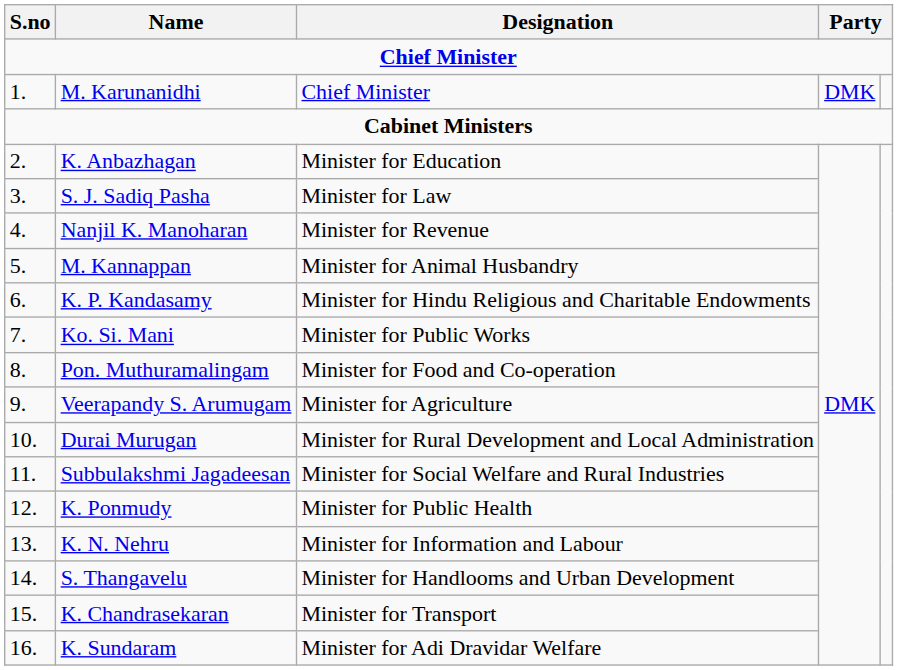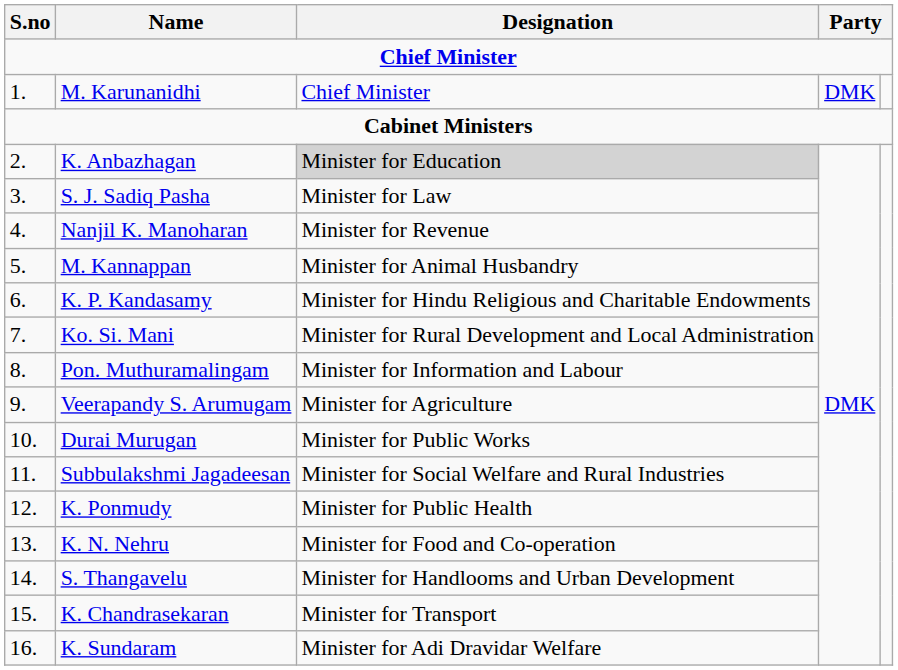(401, 160) no background -> (401, 160) lightgrey background
(416, 334) Minister for Public Works -> (558, 334) Minister for Rural Development and Local Administration
(459, 369) Minister for Food and Co-operation -> (462, 369) Minister for Information and Labour
(558, 439) Minister for Rural Development and Local Administration -> (416, 439) Minister for Public Works
(462, 543) Minister for Information and Labour -> (459, 543) Minister for Food and Co-operation
